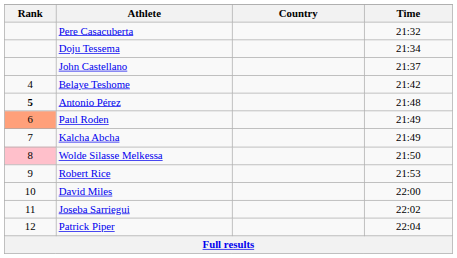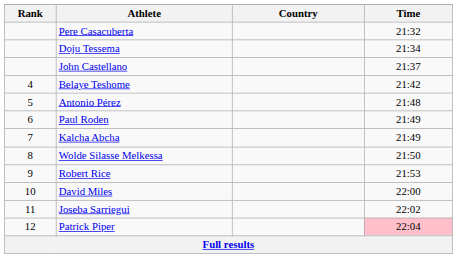(30, 102) bold -> (30, 102) normal
(30, 120) lightsalmon background -> (30, 120) no background
(30, 155) pink background -> (30, 155) no background
(408, 227) no background -> (408, 227) pink background
